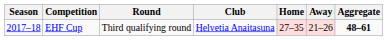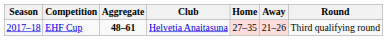columns swapped: (146, 12) <-> (359, 12)
